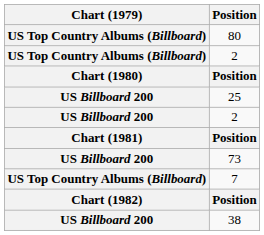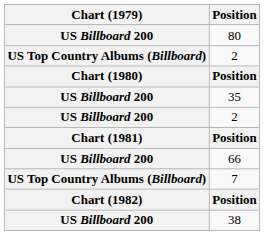(107, 35) US Top Country Albums (Billboard) -> (107, 35) US Billboard 200
(234, 96) 25 -> (234, 96) 35
(234, 158) 73 -> (234, 158) 66
